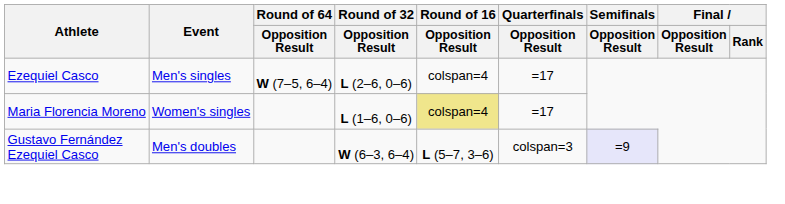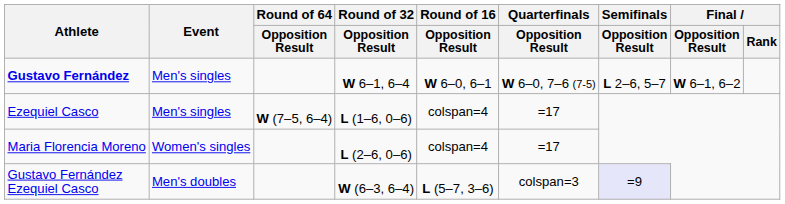+ row: (68, 76)
(376, 84) L (2–6, 0–6) -> (376, 119) L (1–6, 0–6)
(376, 119) L (1–6, 0–6) -> (376, 154) L (2–6, 0–6)
(458, 112) khaki background -> (458, 147) no background
